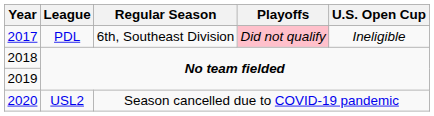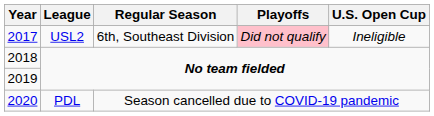(67, 36) PDL -> (67, 36) USL2
(67, 100) USL2 -> (67, 100) PDL
